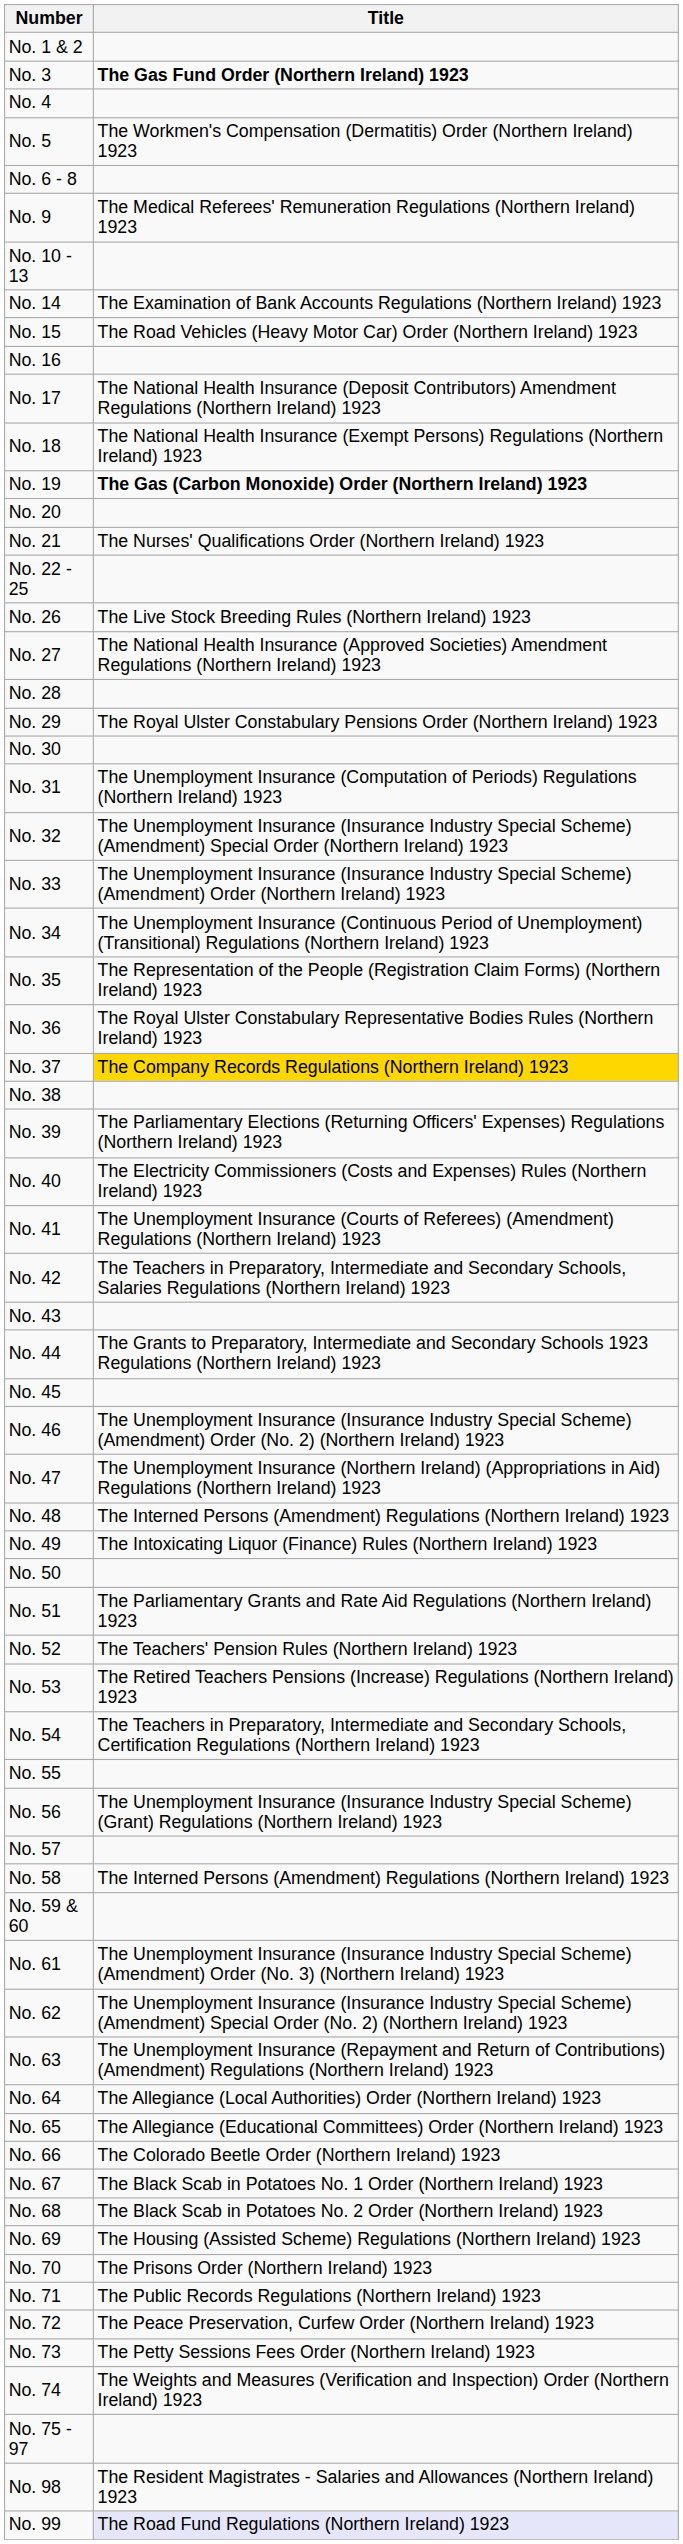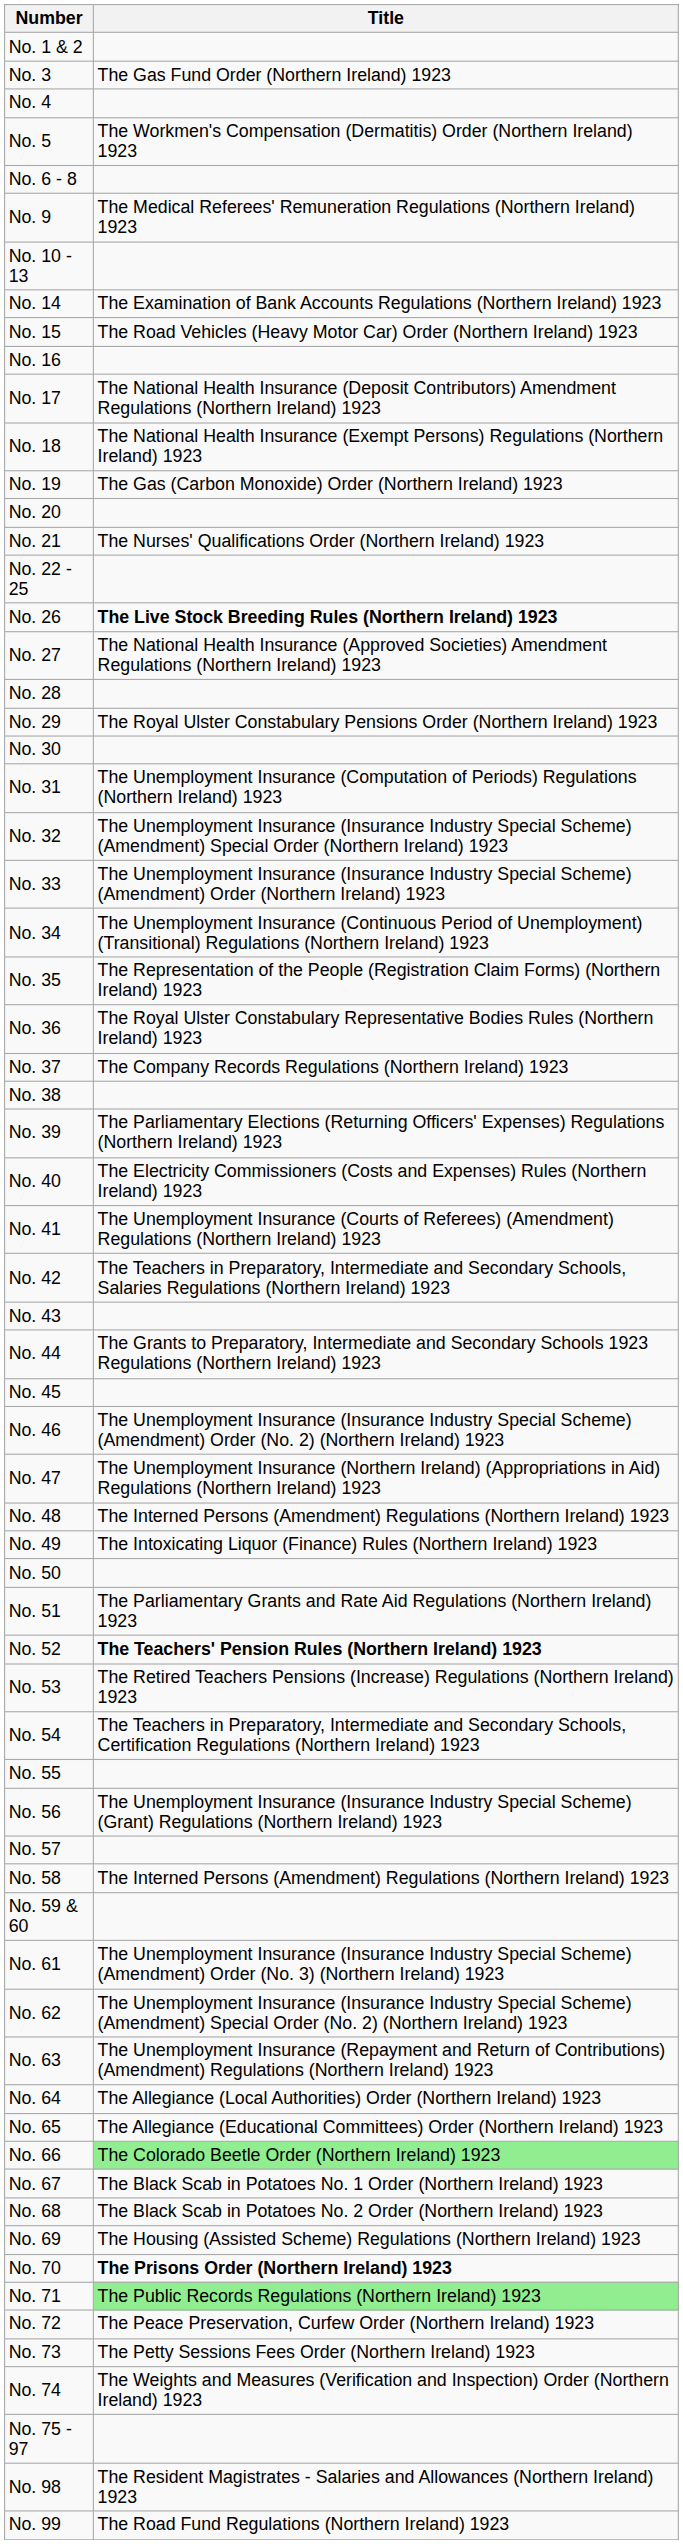(283, 74) bold -> (274, 74) normal
(342, 484) bold -> (330, 484) normal
(314, 617) normal -> (328, 617) bold
(333, 1066) gold background -> (333, 1066) no background
(307, 1649) normal -> (320, 1649) bold
(299, 2155) no background -> (299, 2155) lightgreen background
(265, 2267) normal -> (275, 2267) bold
(319, 2296) no background -> (319, 2296) lightgreen background
(303, 2525) lavender background -> (303, 2525) no background
